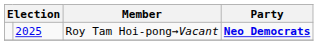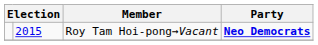(29, 31) 2025 -> (29, 31) 2015
